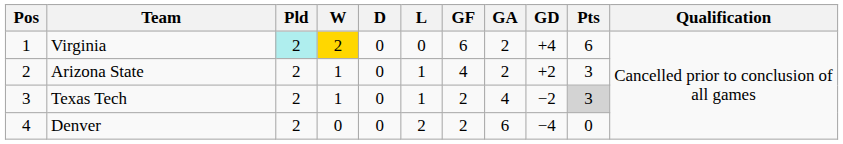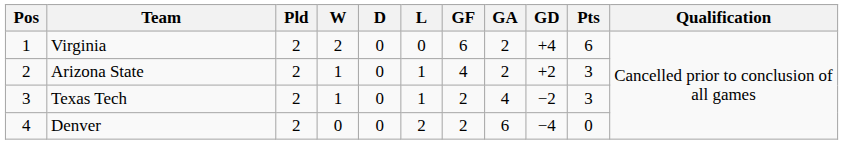(296, 44) paleturquoise background -> (296, 44) no background
(338, 44) gold background -> (338, 44) no background
(588, 98) lightgrey background -> (588, 98) no background
